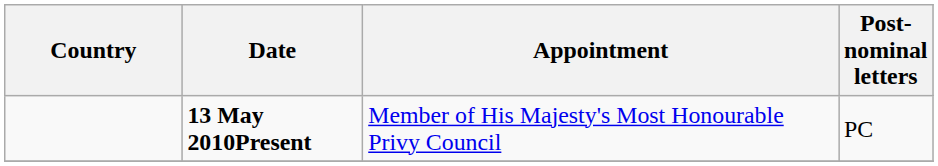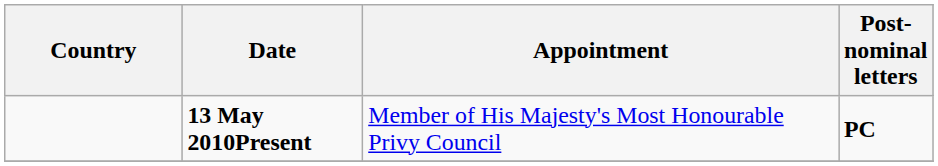(859, 128) normal -> (860, 128) bold
